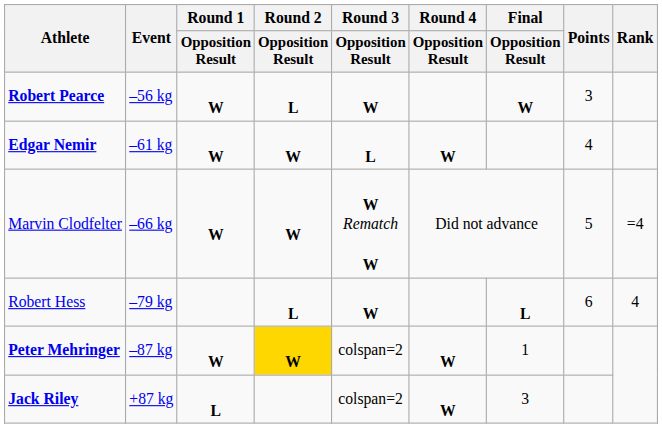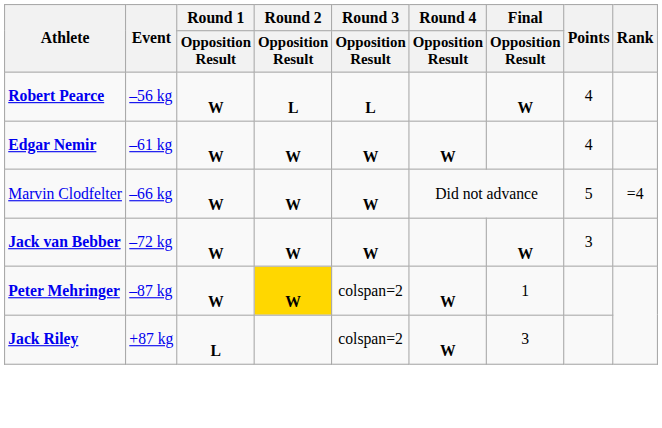(371, 108) W -> (371, 108) L
(589, 96) 3 -> (589, 96) 4
(371, 156) L -> (371, 156) W
(371, 235) W Rematch W -> (371, 205) W
+ row: (64, 242)
- row: (47, 302)
